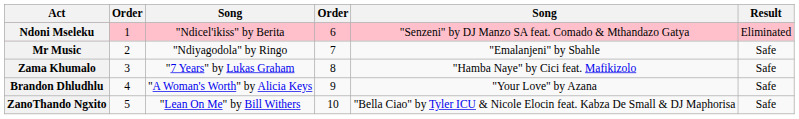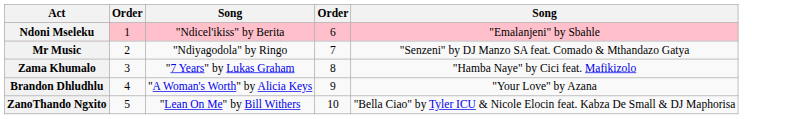- column: (766, 13)
(545, 31) "Senzeni" by DJ Manzo SA feat. Comado & Mthandazo Gatya -> (545, 31) "Emalanjeni" by Sbahle
(545, 50) "Emalanjeni" by Sbahle -> (545, 50) "Senzeni" by DJ Manzo SA feat. Comado & Mthandazo Gatya
